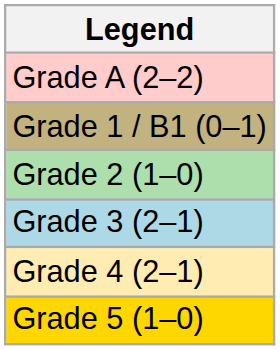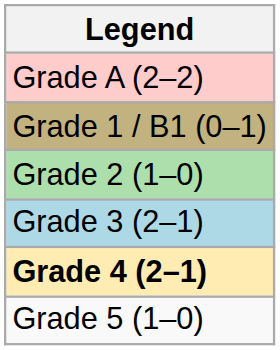(108, 271) normal -> (110, 271) bold
(108, 320) gold background -> (108, 320) no background
